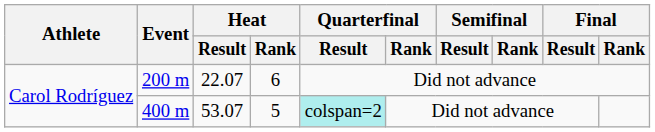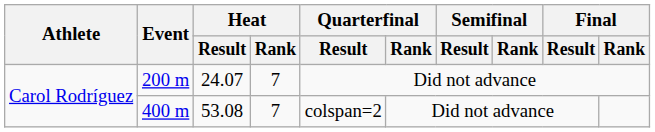(222, 80) 22.07 -> (222, 80) 24.07
(275, 80) 6 -> (275, 80) 7
(222, 111) 53.07 -> (222, 111) 53.08
(275, 111) 5 -> (275, 111) 7
(343, 111) paleturquoise background -> (343, 111) no background
